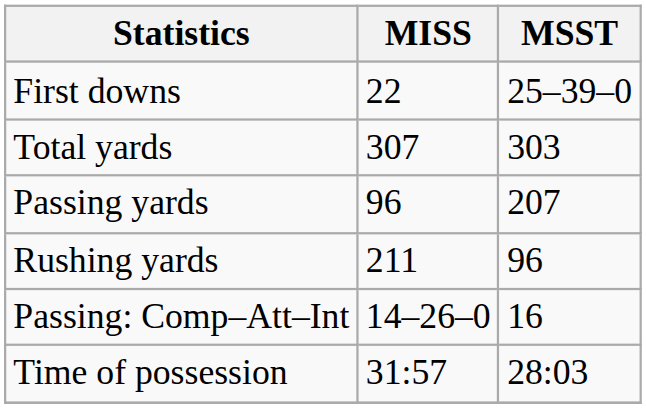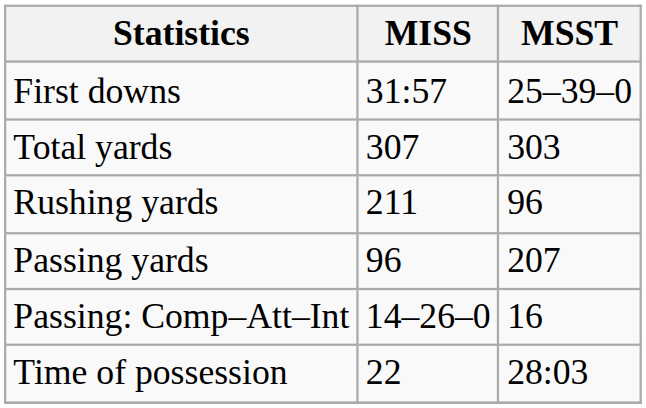(384, 90) 22 -> (406, 90) 31:57
rows swapped: (116, 259) <-> (111, 203)
(406, 372) 31:57 -> (384, 372) 22
